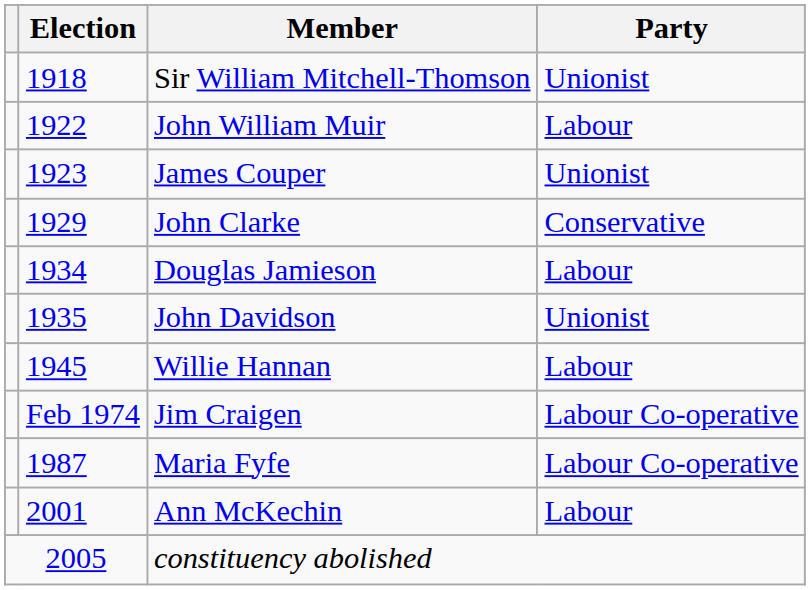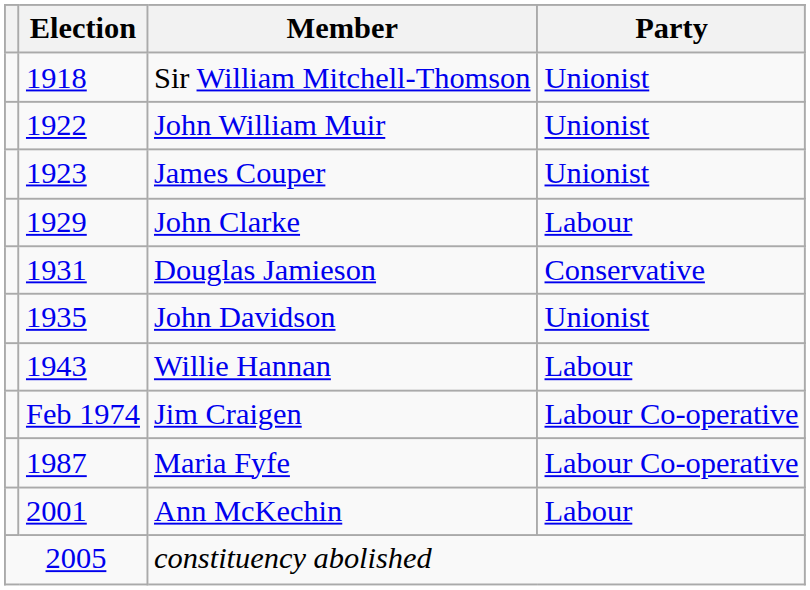(588, 125) Labour -> (597, 125) Unionist
(625, 221) Conservative -> (588, 221) Labour
(56, 269) 1934 -> (56, 269) 1931
(588, 269) Labour -> (625, 269) Conservative
(56, 366) 1945 -> (56, 366) 1943
